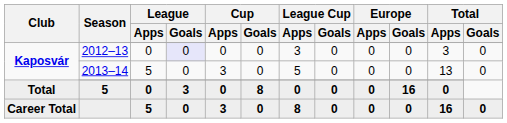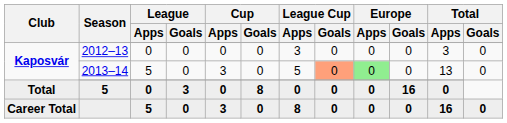(186, 52) lavender background -> (186, 52) no background
(334, 71) no background -> (334, 71) lightsalmon background
(372, 71) no background -> (372, 71) lightgreen background
